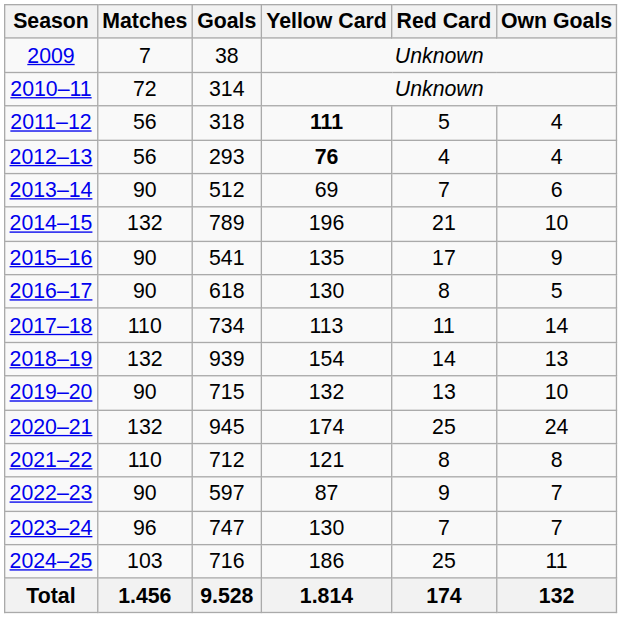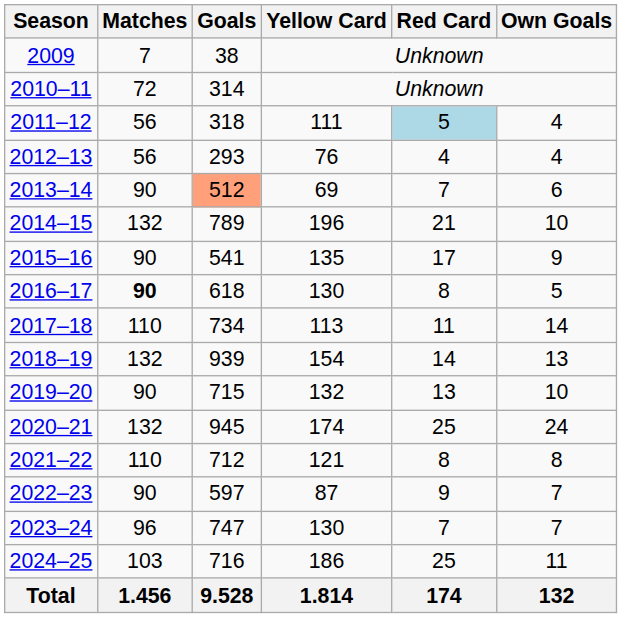(326, 122) bold -> (326, 122) normal
(444, 122) no background -> (444, 122) lightblue background
(326, 156) bold -> (326, 156) normal
(227, 190) no background -> (227, 190) lightsalmon background
(145, 291) normal -> (145, 291) bold
